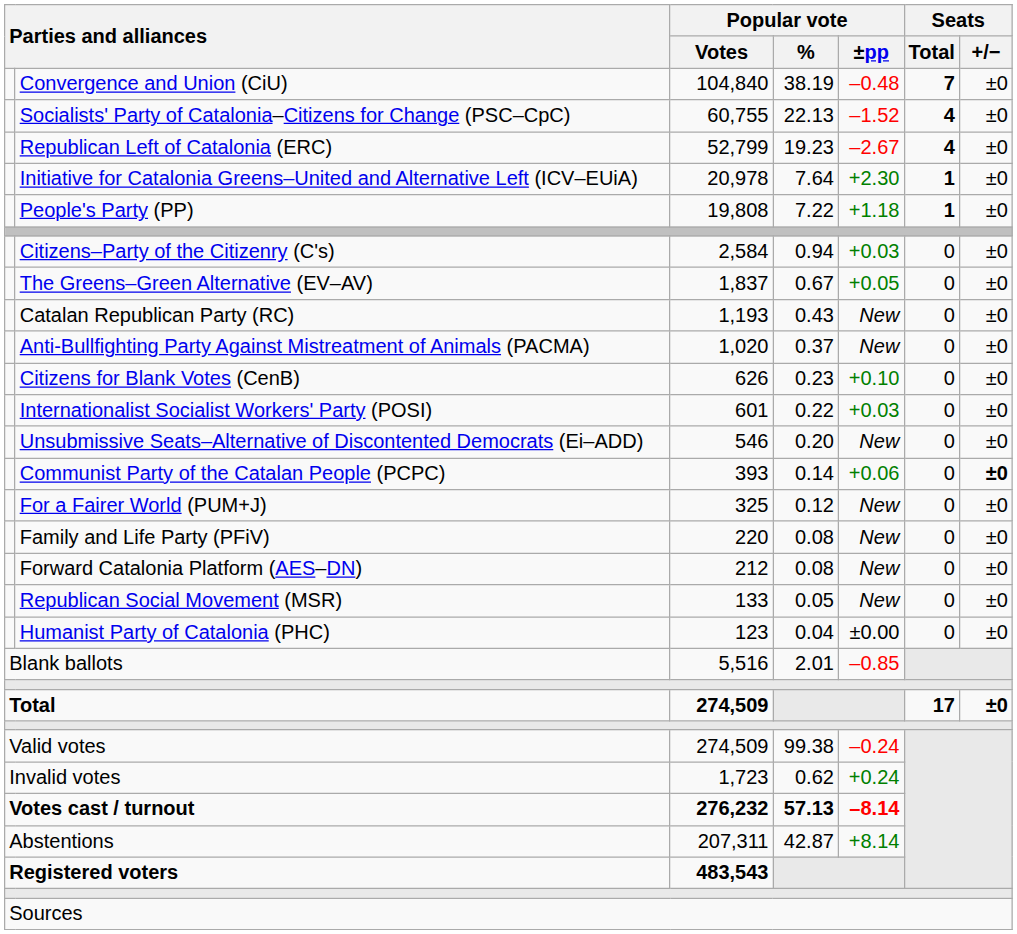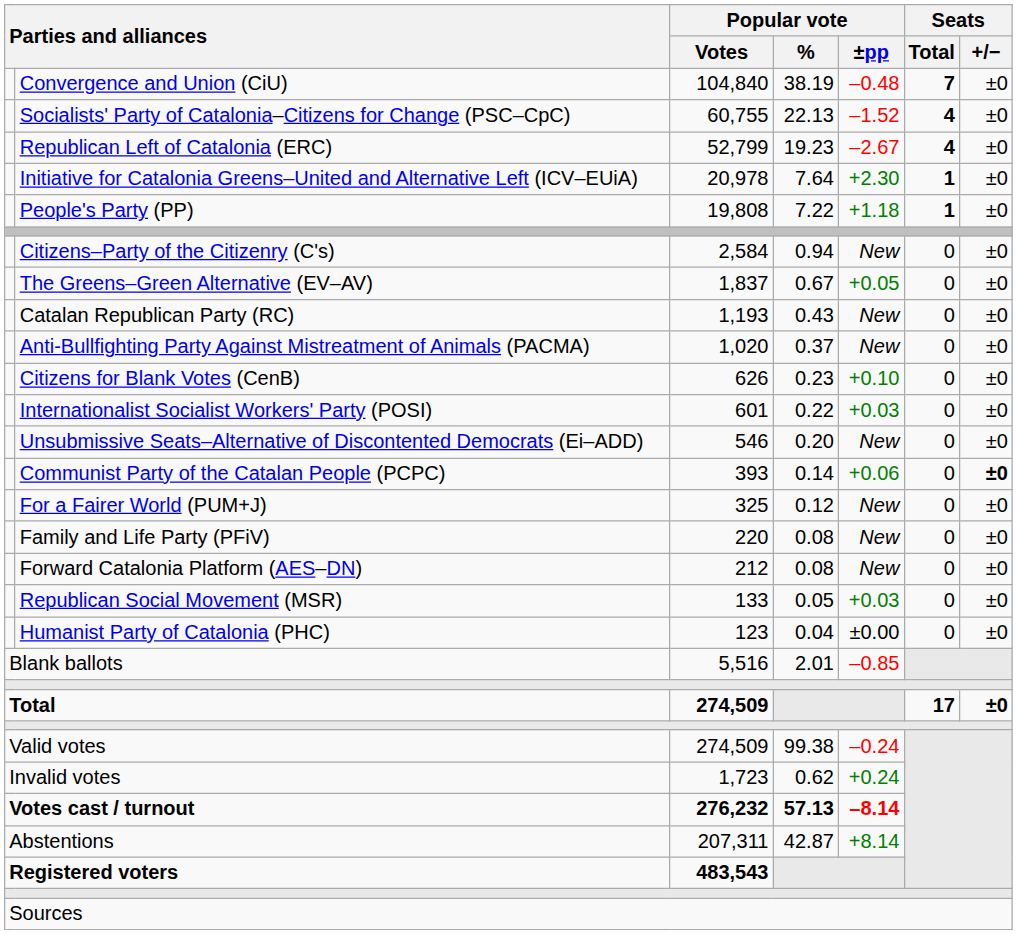(874, 251) +0.03 -> (879, 251) New
(879, 600) New -> (874, 600) +0.03
